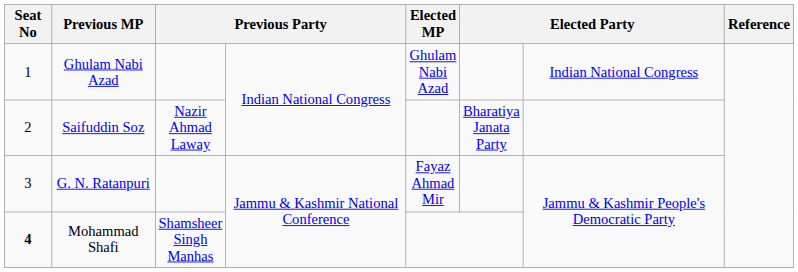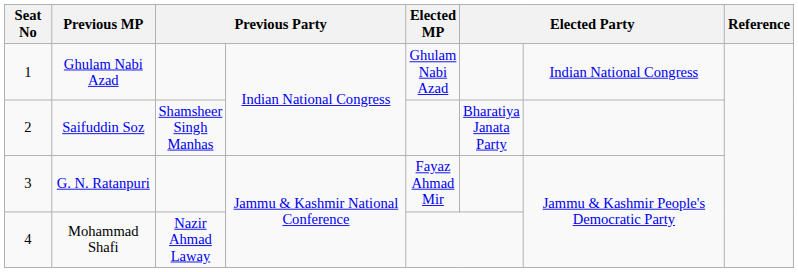(190, 127) Nazir Ahmad Laway -> (190, 127) Shamsheer Singh Manhas
(28, 239) bold -> (28, 239) normal
(190, 239) Shamsheer Singh Manhas -> (190, 239) Nazir Ahmad Laway
